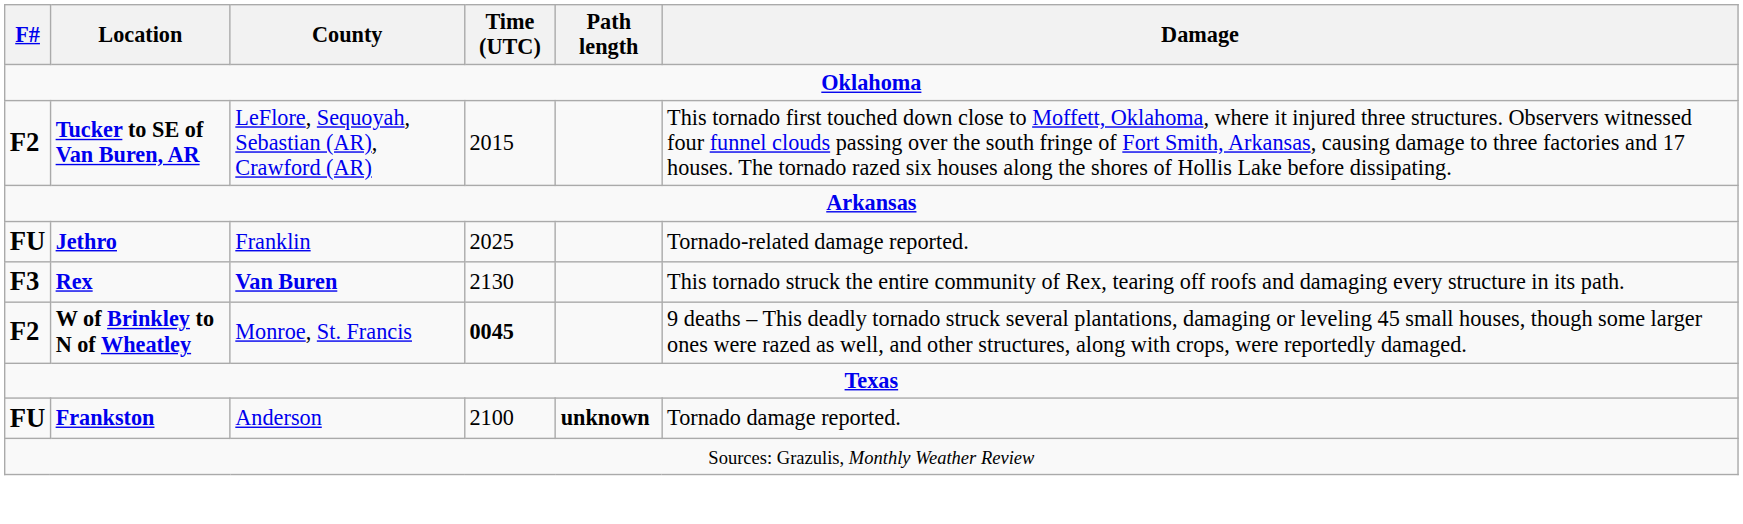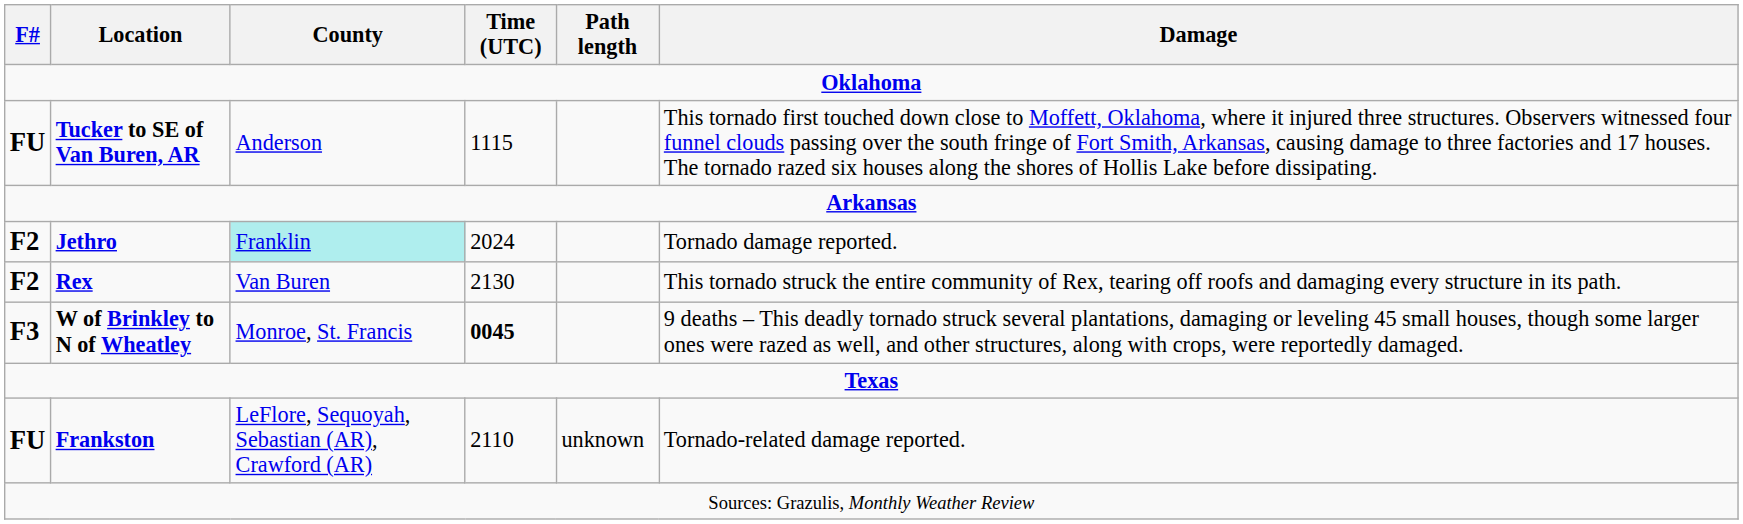(25, 142) F2 -> (28, 142) FU
(323, 142) LeFlore, Sequoyah, Sebastian (AR), Crawford (AR) -> (279, 142) Anderson
(492, 142) 2015 -> (492, 142) 1115
(28, 241) FU -> (25, 241) F2
(273, 241) no background -> (273, 241) paleturquoise background
(492, 241) 2025 -> (492, 241) 2024
(818, 241) Tornado-related damage reported. -> (781, 241) Tornado damage reported.
(25, 281) F3 -> (25, 281) F2
(286, 281) bold -> (283, 281) normal
(25, 332) F2 -> (25, 332) F3
(279, 418) Anderson -> (323, 440) LeFlore, Sequoyah, Sebastian (AR), Crawford (AR)
(492, 418) 2100 -> (492, 440) 2110
(605, 418) bold -> (603, 440) normal
(784, 418) Tornado damage reported. -> (815, 440) Tornado-related damage reported.
